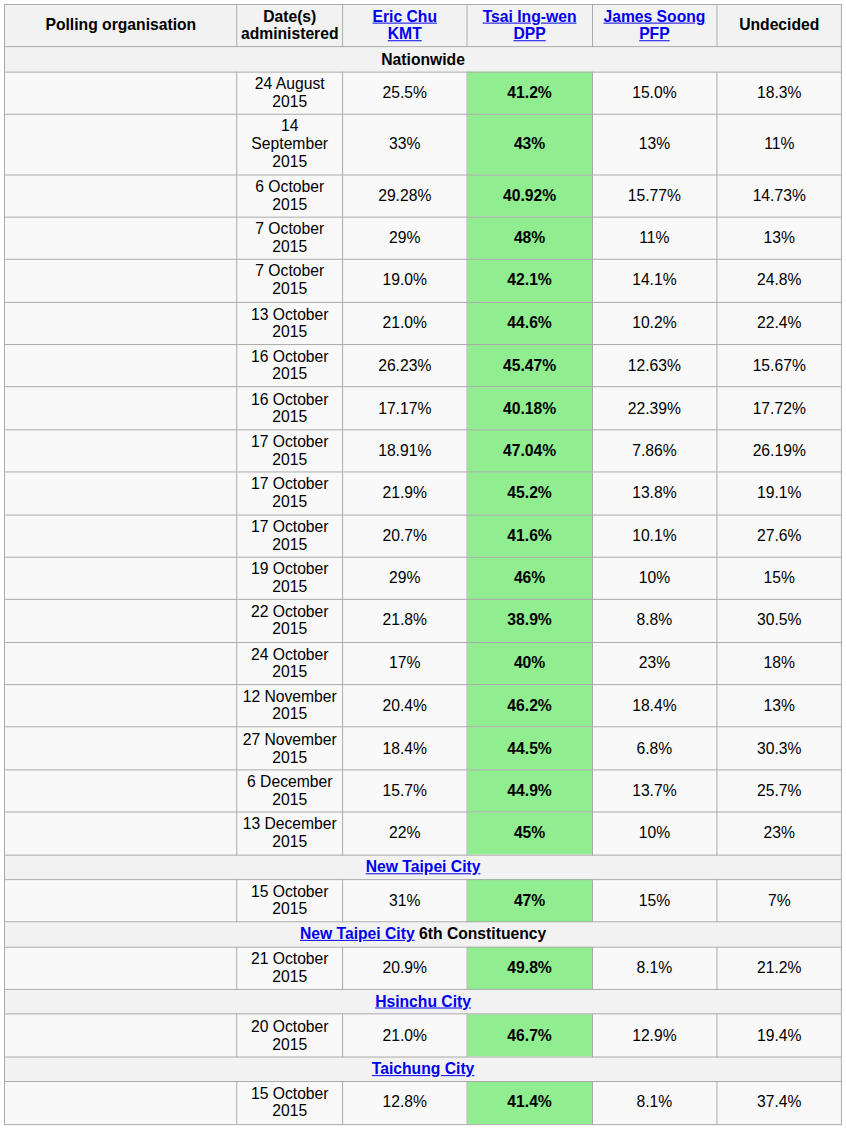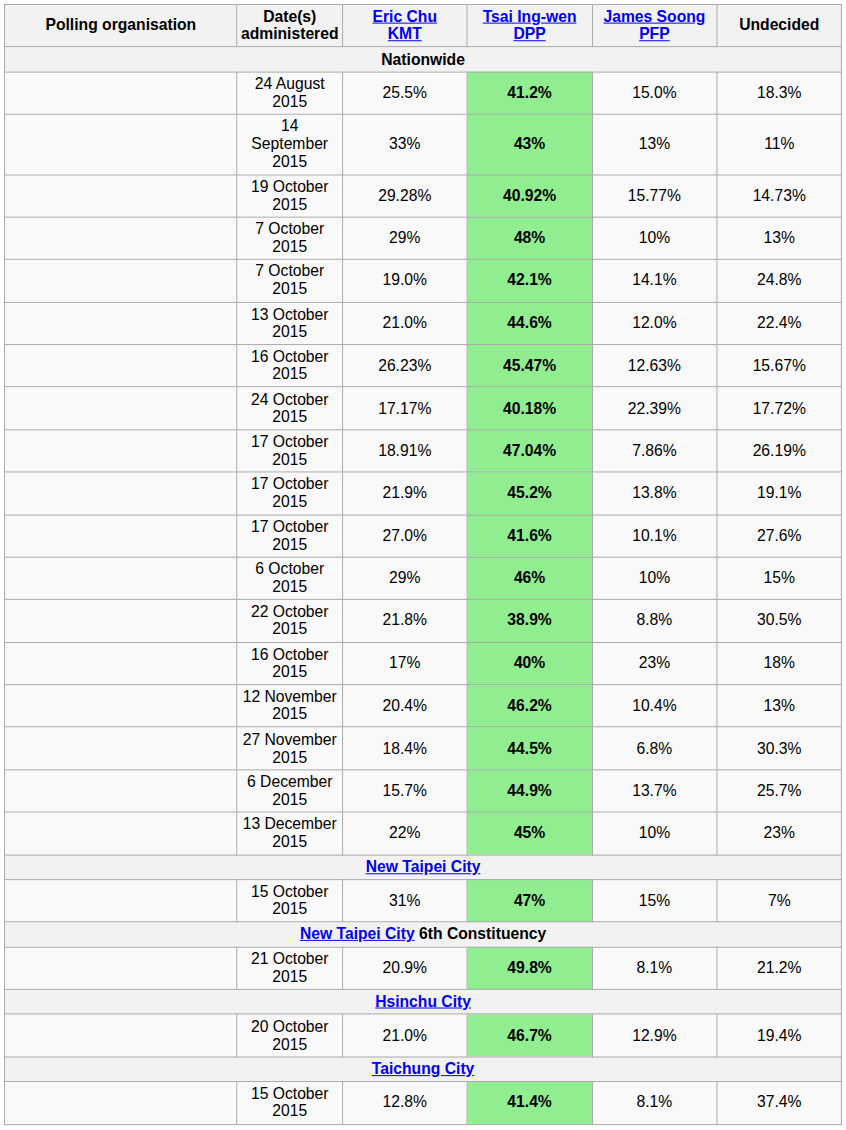(290, 195) 6 October 2015 -> (290, 195) 19 October 2015
(654, 238) 11% -> (654, 238) 10%
(654, 323) 10.2% -> (654, 323) 12.0%
(290, 408) 16 October 2015 -> (290, 408) 24 October 2015
(405, 535) 20.7% -> (405, 535) 27.0%
(290, 578) 19 October 2015 -> (290, 578) 6 October 2015
(290, 663) 24 October 2015 -> (290, 663) 16 October 2015
(654, 705) 18.4% -> (654, 705) 10.4%
